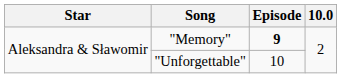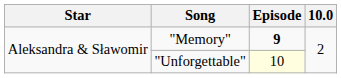(277, 61) no background -> (277, 61) lightyellow background
